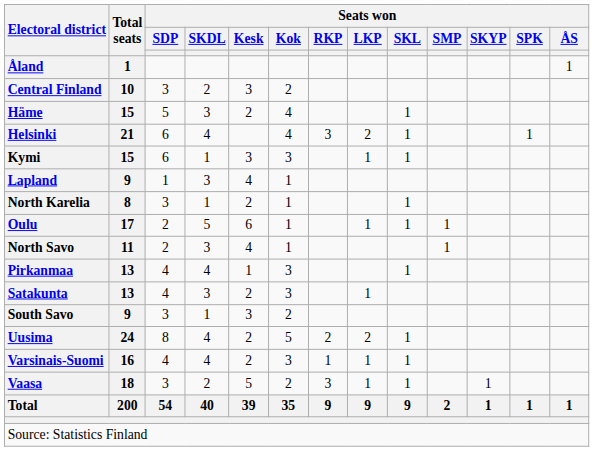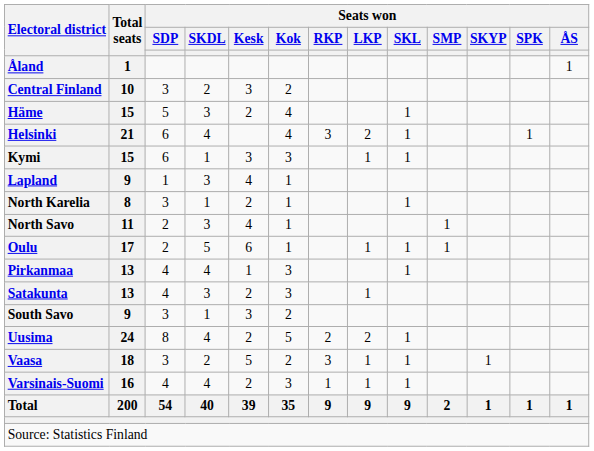rows swapped: (41, 248) <-> (23, 225)
rows swapped: (25, 383) <-> (56, 361)
